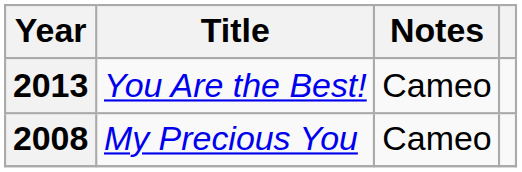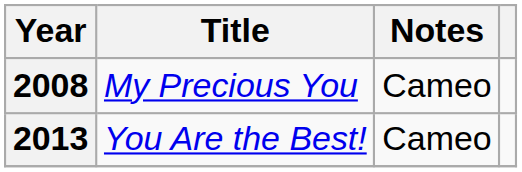rows swapped: (51, 138) <-> (51, 85)
